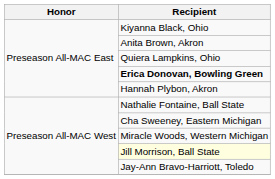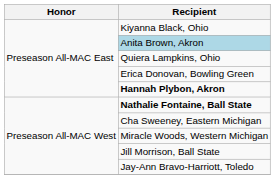(162, 43) no background -> (162, 43) lightblue background
(192, 74) bold -> (187, 74) normal
(169, 89) normal -> (173, 89) bold
(182, 105) normal -> (186, 105) bold
(170, 151) lightyellow background -> (170, 151) no background
